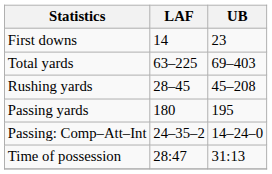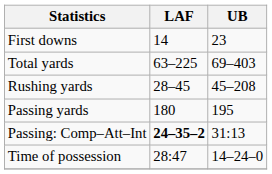(179, 133) normal -> (179, 133) bold
(237, 133) 14–24–0 -> (228, 133) 31:13
(228, 156) 31:13 -> (237, 156) 14–24–0
